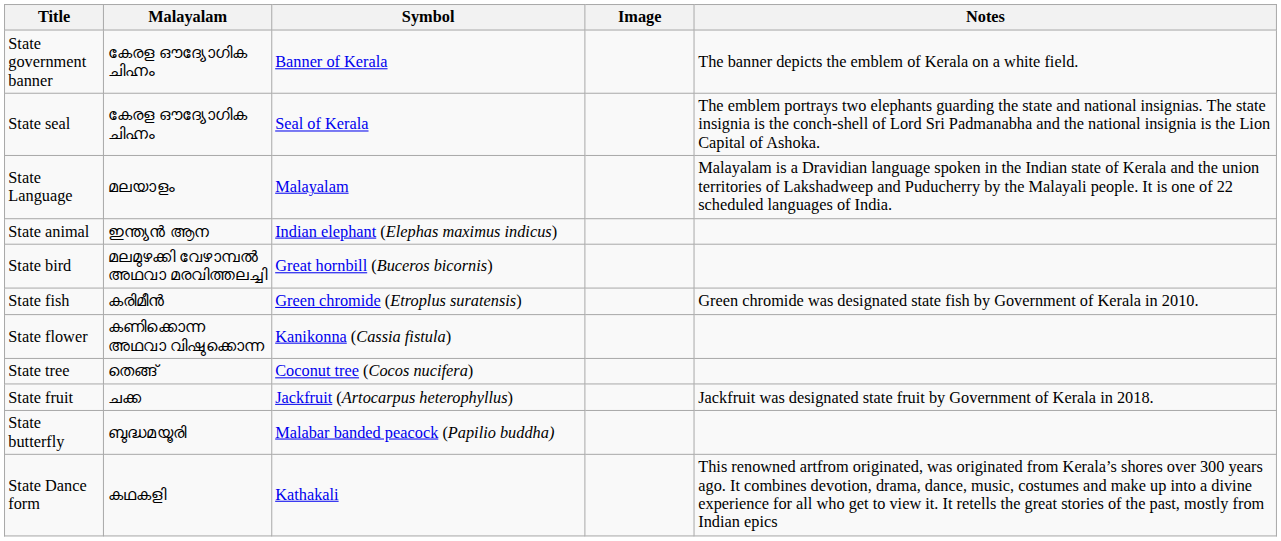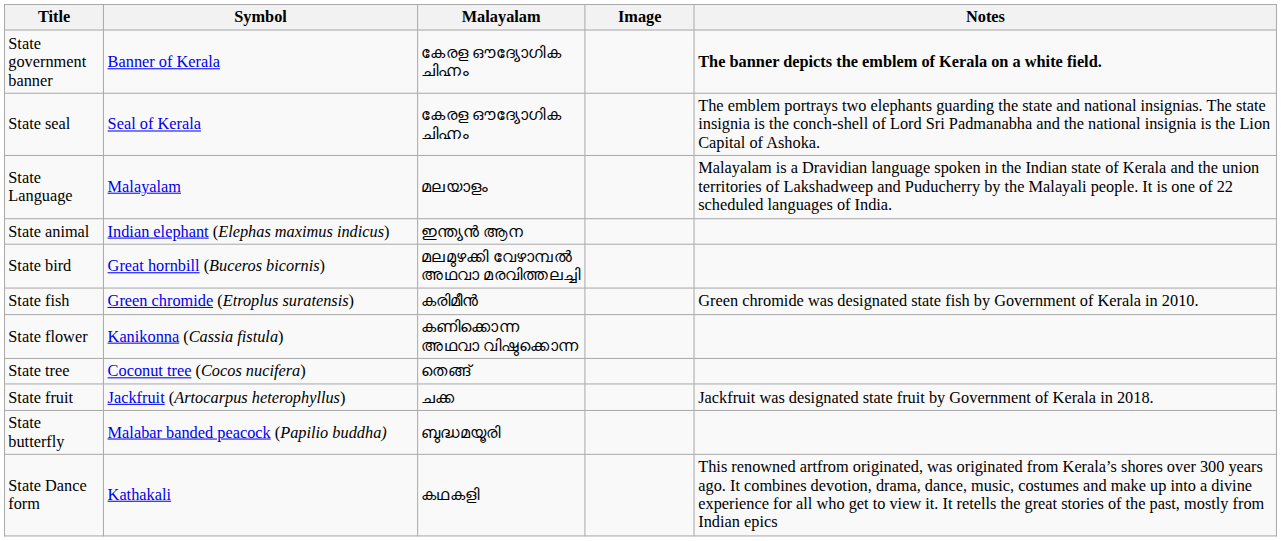columns swapped: (428, 17) <-> (188, 17)
(888, 61) normal -> (900, 61) bold
